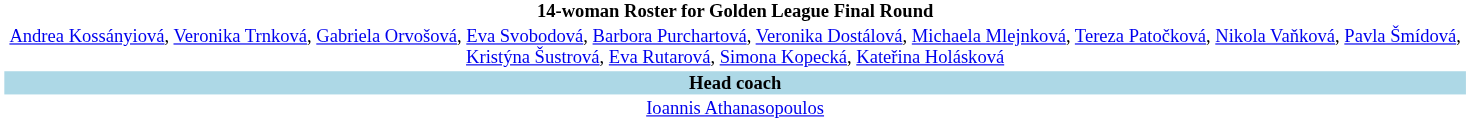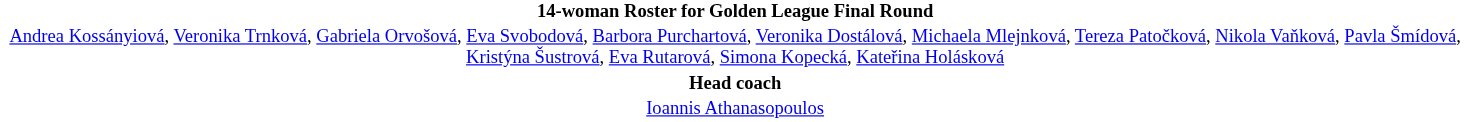(735, 82) lightblue background -> (735, 82) no background
